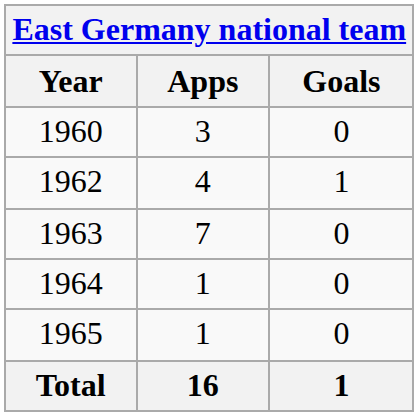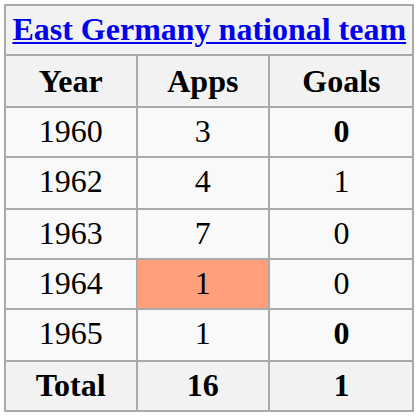(341, 131) normal -> (341, 131) bold
(203, 283) no background -> (203, 283) lightsalmon background
(341, 334) normal -> (341, 334) bold
